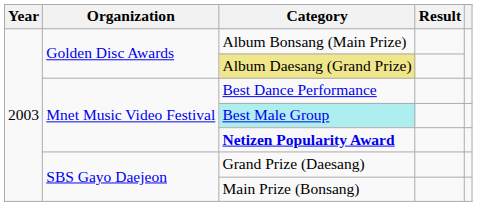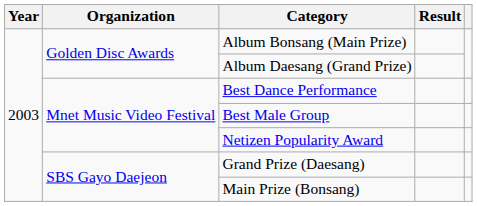(317, 66) khaki background -> (317, 66) no background
(276, 115) paleturquoise background -> (276, 115) no background
(309, 139) bold -> (303, 139) normal
